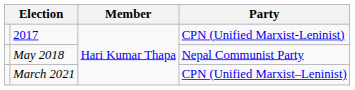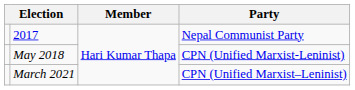(263, 34) CPN (Unified Marxist-Leninist) -> (243, 34) Nepal Communist Party
(243, 54) Nepal Communist Party -> (263, 54) CPN (Unified Marxist-Leninist)
